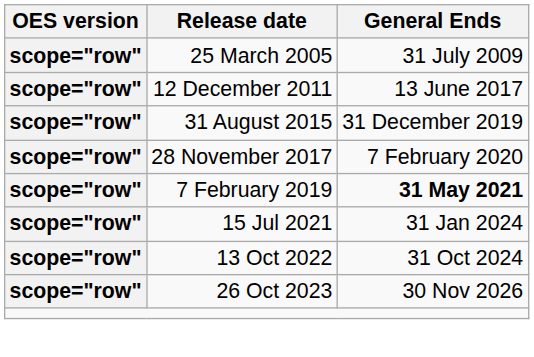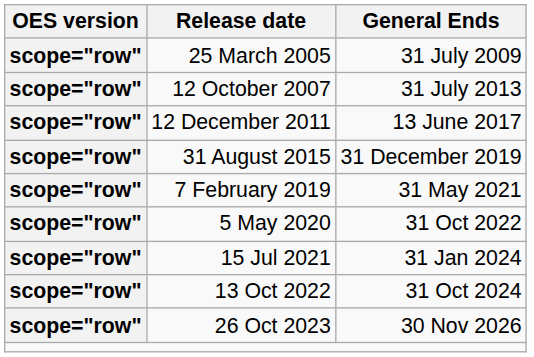+ row: (251, 88)
- row: (242, 156)
(461, 190) bold -> (460, 190) normal
+ row: (275, 223)
